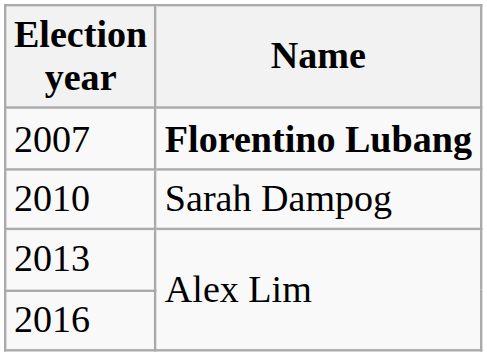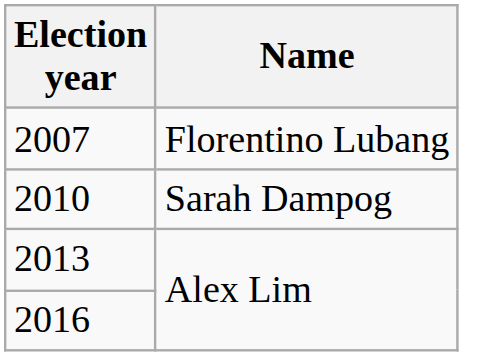(318, 137) bold -> (307, 137) normal
